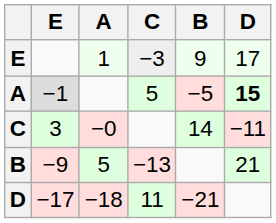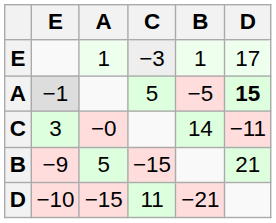(200, 57) 9 -> (200, 57) 1
(152, 164) −13 -> (152, 164) −15
(55, 199) −17 -> (55, 199) −10
(104, 199) −18 -> (104, 199) −15
